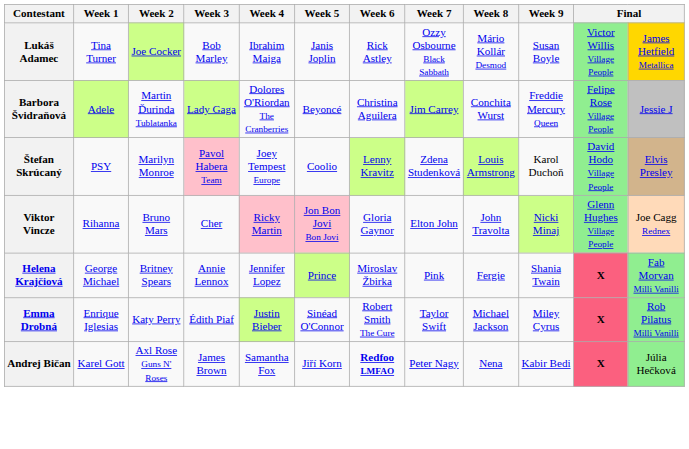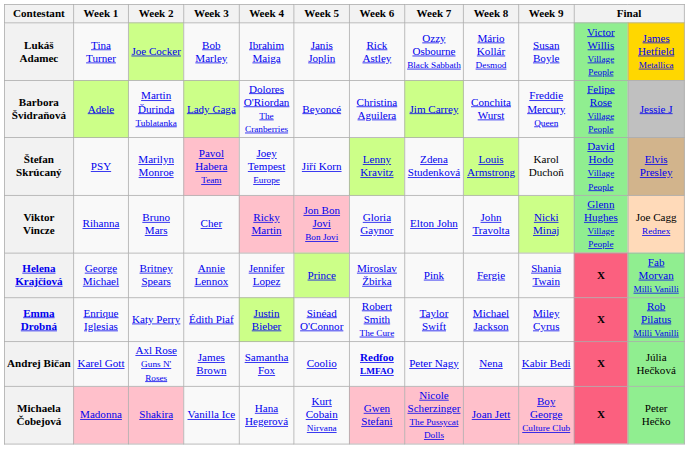(322, 167) Coolio -> (322, 167) Jiří Korn
(322, 364) Jiří Korn -> (322, 364) Coolio
+ row: (39, 415)
